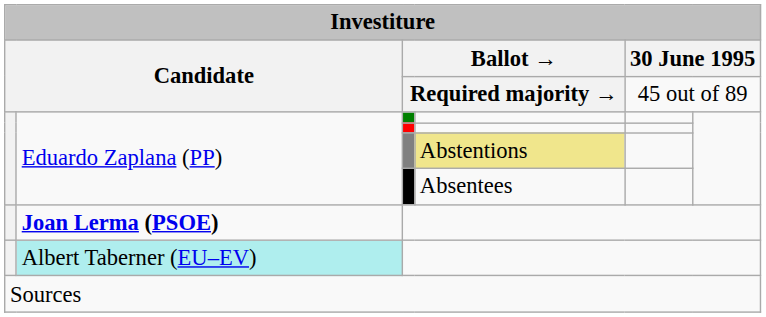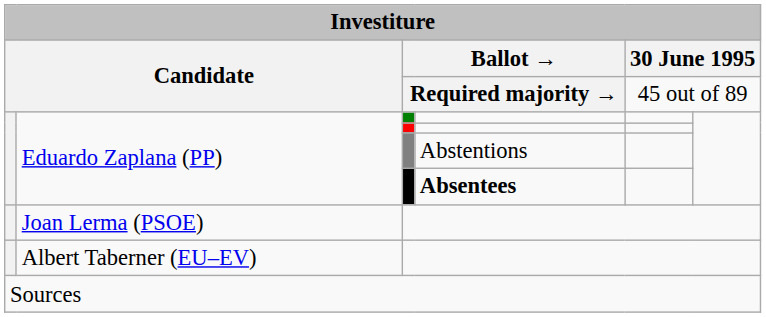(474, 150) khaki background -> (474, 150) no background
(466, 186) normal -> (468, 186) bold
(120, 222) bold -> (113, 222) normal
(139, 257) paleturquoise background -> (139, 257) no background
